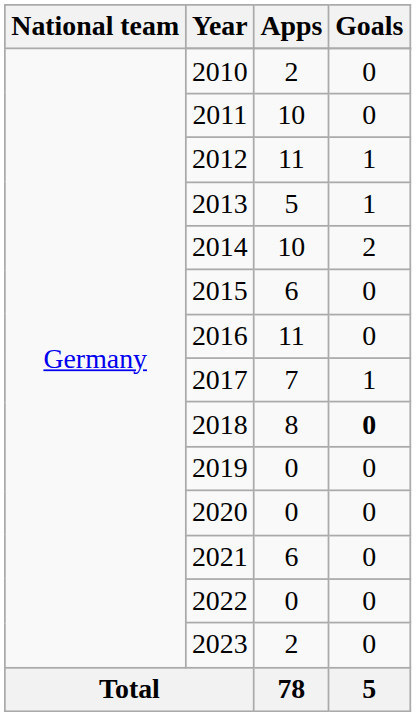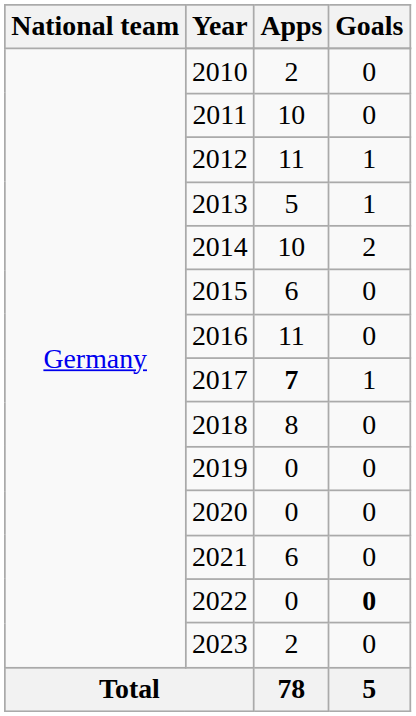(291, 379) normal -> (291, 379) bold
(369, 423) bold -> (369, 423) normal
(369, 600) normal -> (369, 600) bold
